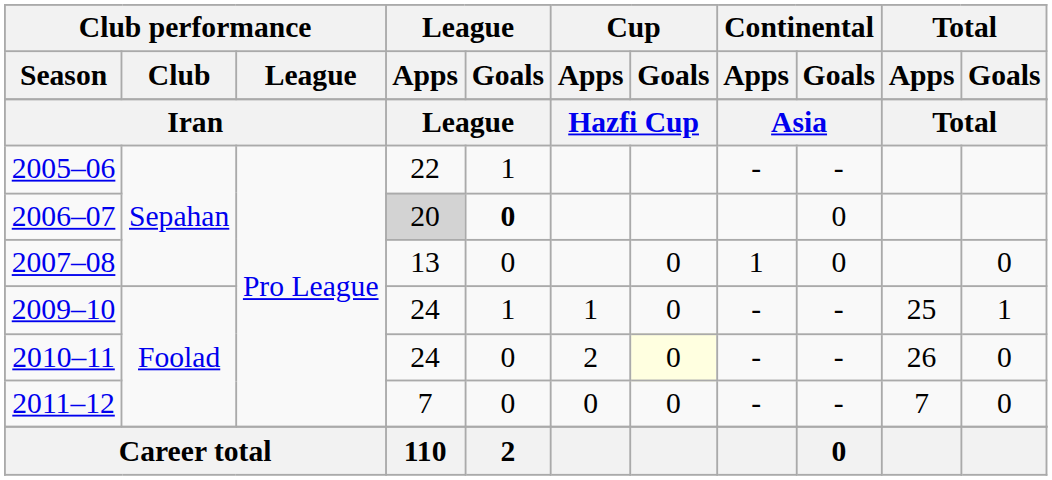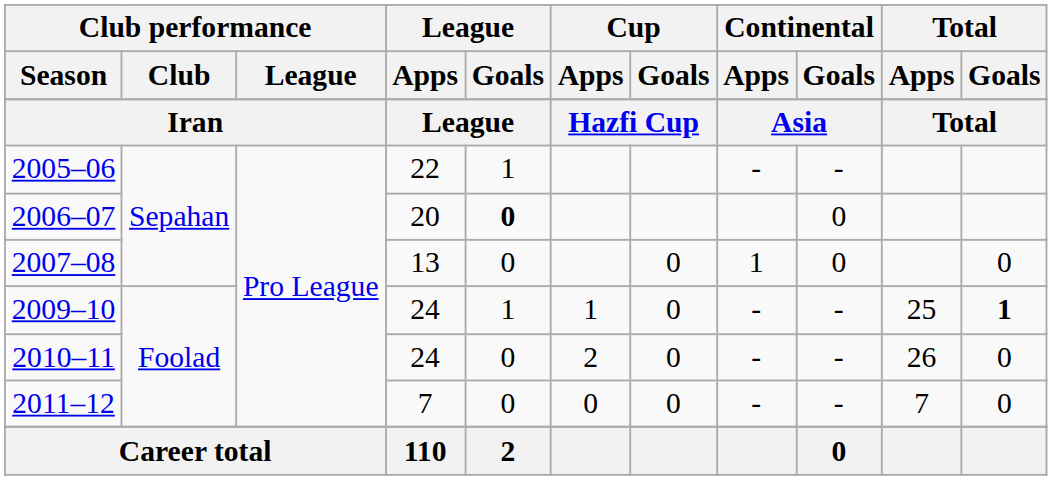(425, 215) lightgrey background -> (425, 215) no background
(1004, 309) normal -> (1004, 309) bold
(673, 356) lightyellow background -> (673, 356) no background
